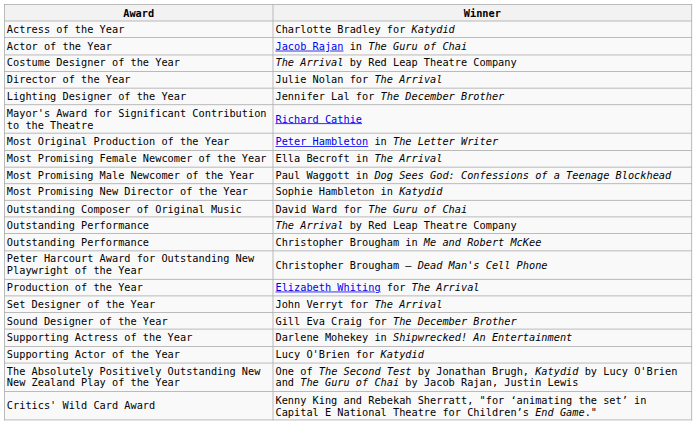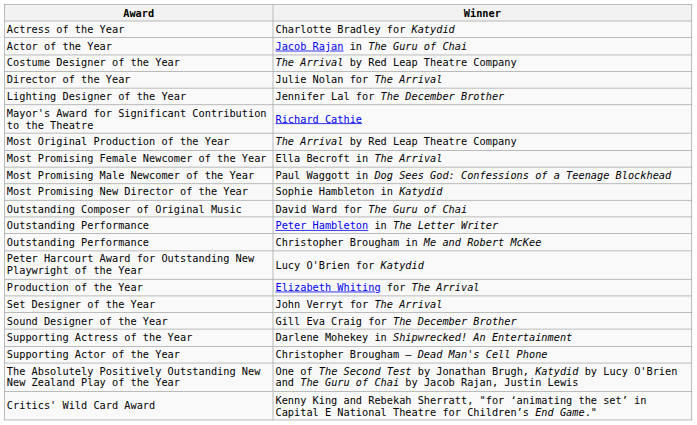(387, 142) Peter Hambleton in The Letter Writer -> (396, 142) The Arrival by Red Leap Theatre Company
(396, 225) The Arrival by Red Leap Theatre Company -> (387, 225) Peter Hambleton in The Letter Writer
(412, 265) Christopher Brougham – Dead Man's Cell Phone -> (350, 265) Lucy O'Brien for Katydid
(350, 354) Lucy O'Brien for Katydid -> (412, 354) Christopher Brougham – Dead Man's Cell Phone
